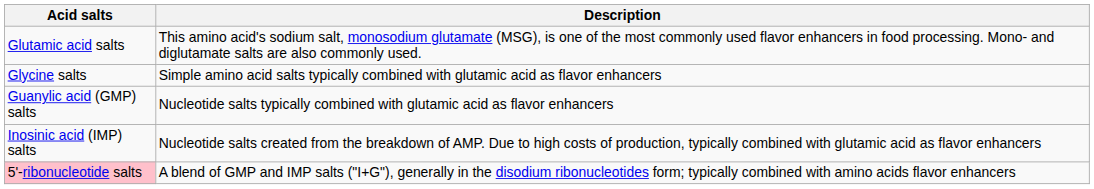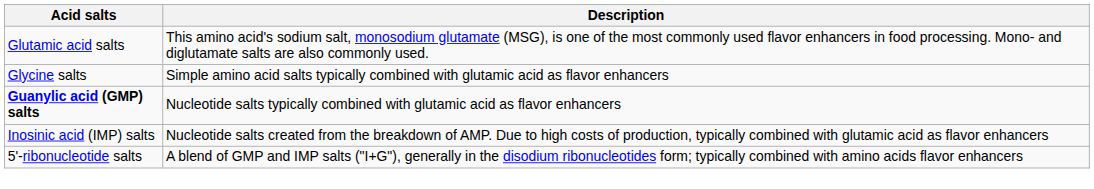(72, 105) normal -> (75, 105) bold
(75, 172) pink background -> (75, 157) no background
